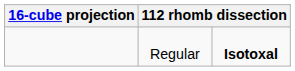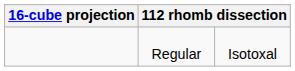(251, 54) bold -> (252, 54) normal
